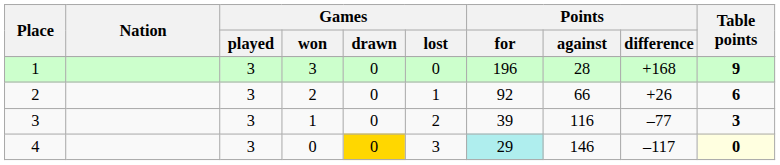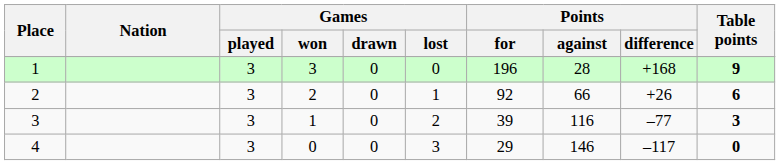(374, 146) gold background -> (374, 146) no background
(505, 146) paleturquoise background -> (505, 146) no background
(736, 146) lightyellow background -> (736, 146) no background
